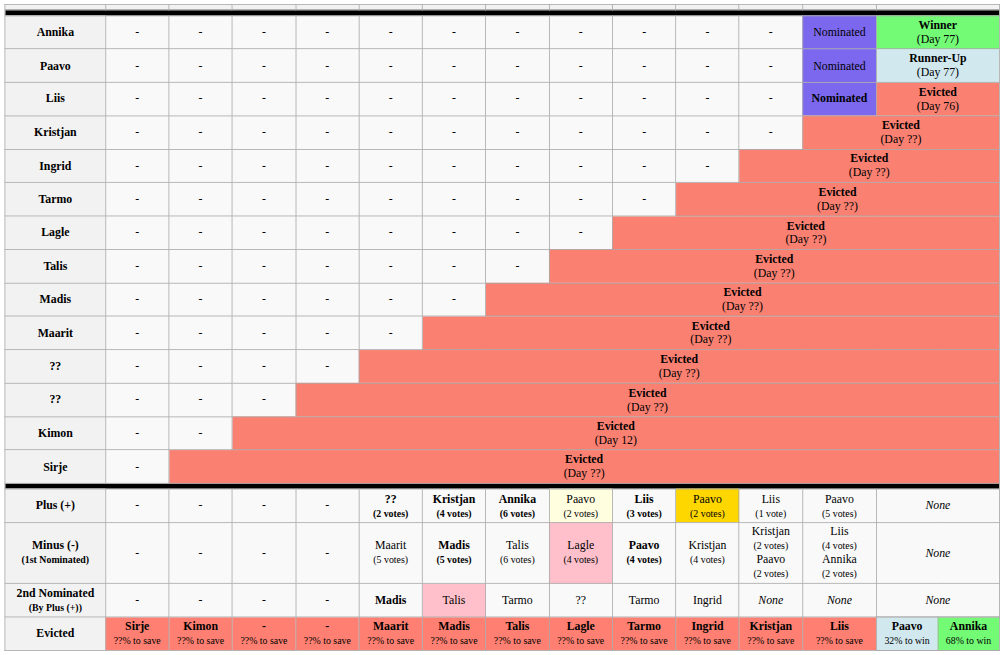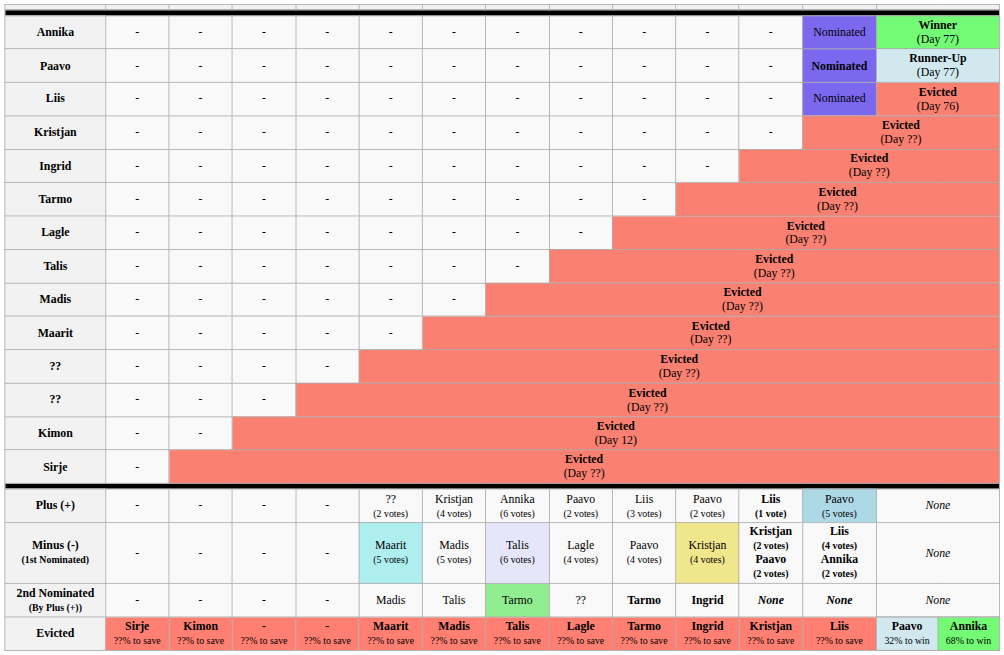(839, 66) normal -> (839, 66) bold
(839, 99) bold -> (839, 99) normal
(391, 506) bold -> (391, 506) normal
(454, 506) bold -> (454, 506) normal
(517, 506) bold -> (517, 506) normal
(581, 506) lightyellow background -> (581, 506) no background
(644, 506) bold -> (644, 506) normal
(707, 506) gold background -> (707, 506) no background
(771, 506) normal -> (771, 506) bold
(839, 506) no background -> (839, 506) lightblue background
(391, 553) no background -> (391, 553) paleturquoise background
(454, 553) bold -> (454, 553) normal
(517, 553) no background -> (517, 553) lavender background
(581, 553) pink background -> (581, 553) no background
(644, 553) bold -> (644, 553) normal
(707, 553) no background -> (707, 553) khaki background
(771, 553) normal -> (771, 553) bold
(839, 553) normal -> (839, 553) bold
(391, 600) bold -> (391, 600) normal
(454, 600) pink background -> (454, 600) no background
(517, 600) no background -> (517, 600) lightgreen background
(644, 600) normal -> (644, 600) bold
(707, 600) normal -> (707, 600) bold
(771, 600) normal -> (771, 600) bold
(839, 600) normal -> (839, 600) bold
